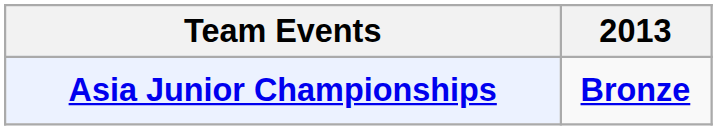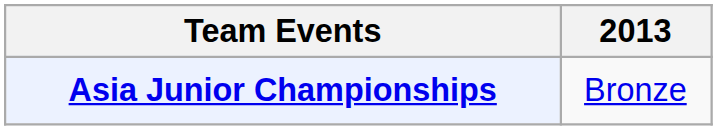(635, 90) bold -> (635, 90) normal
